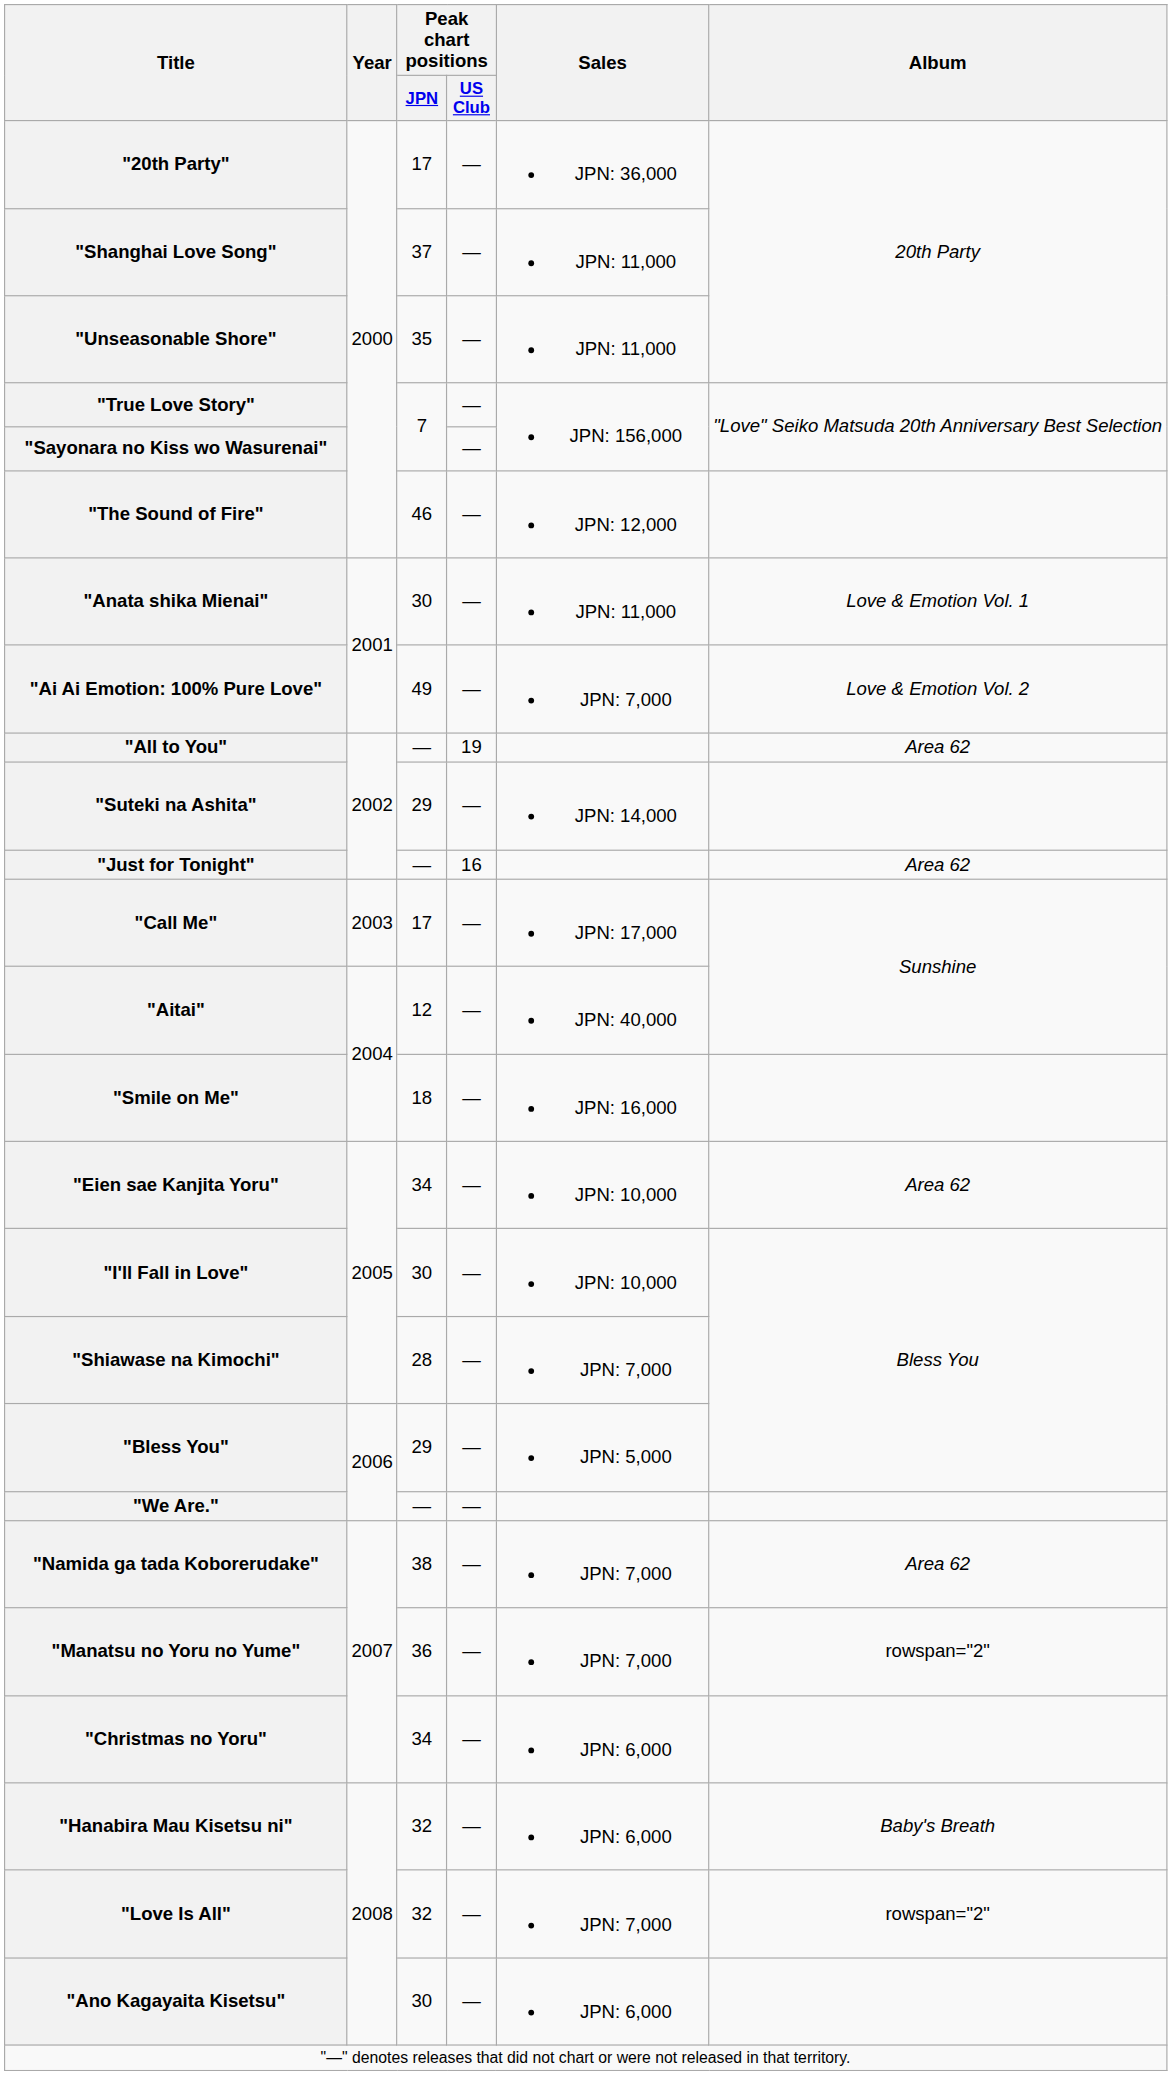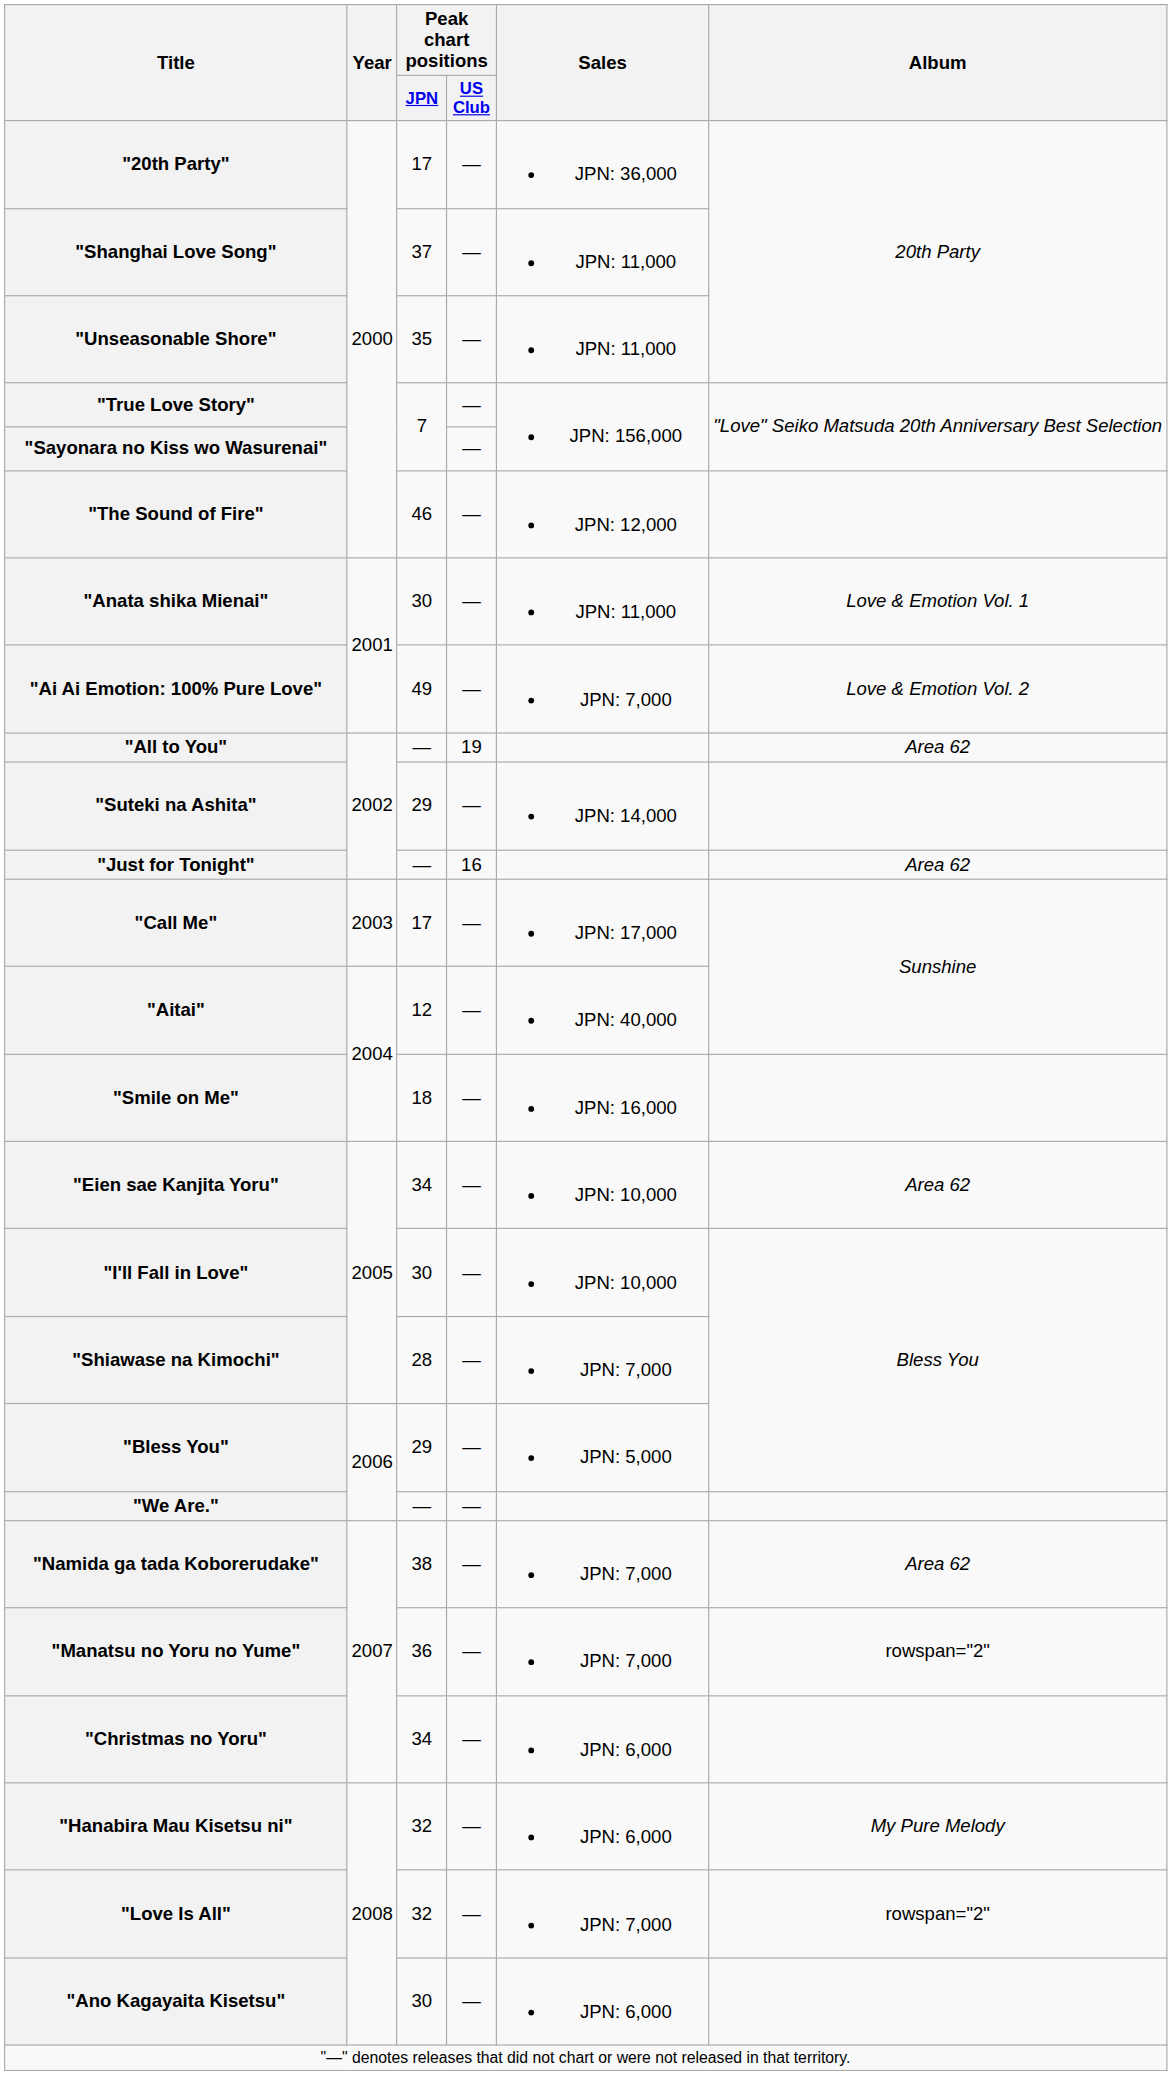(938, 1826) Baby's Breath -> (938, 1826) My Pure Melody
